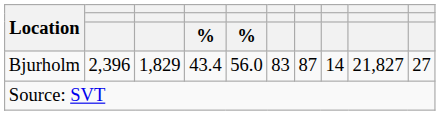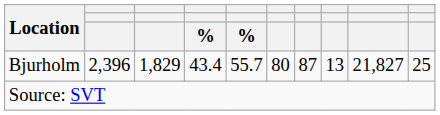(246, 65) 56.0 -> (246, 65) 55.7
(281, 65) 83 -> (281, 65) 80
(335, 65) 14 -> (335, 65) 13
(421, 65) 27 -> (421, 65) 25
